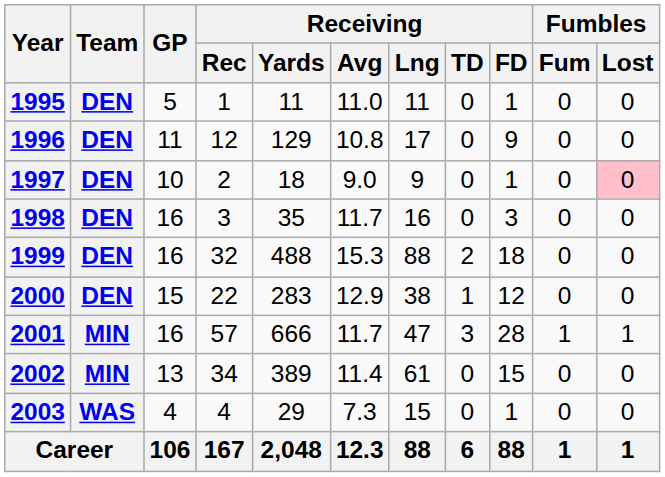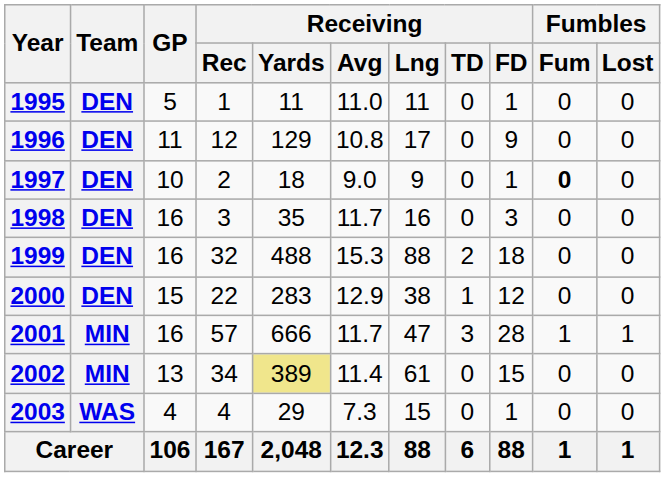(565, 179) normal -> (565, 179) bold
(628, 179) pink background -> (628, 179) no background
(291, 373) no background -> (291, 373) khaki background
